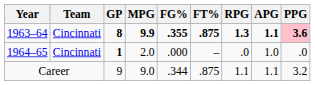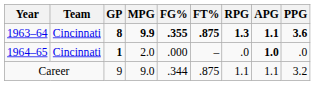(300, 33) pink background -> (300, 33) no background
(271, 52) normal -> (271, 52) bold
